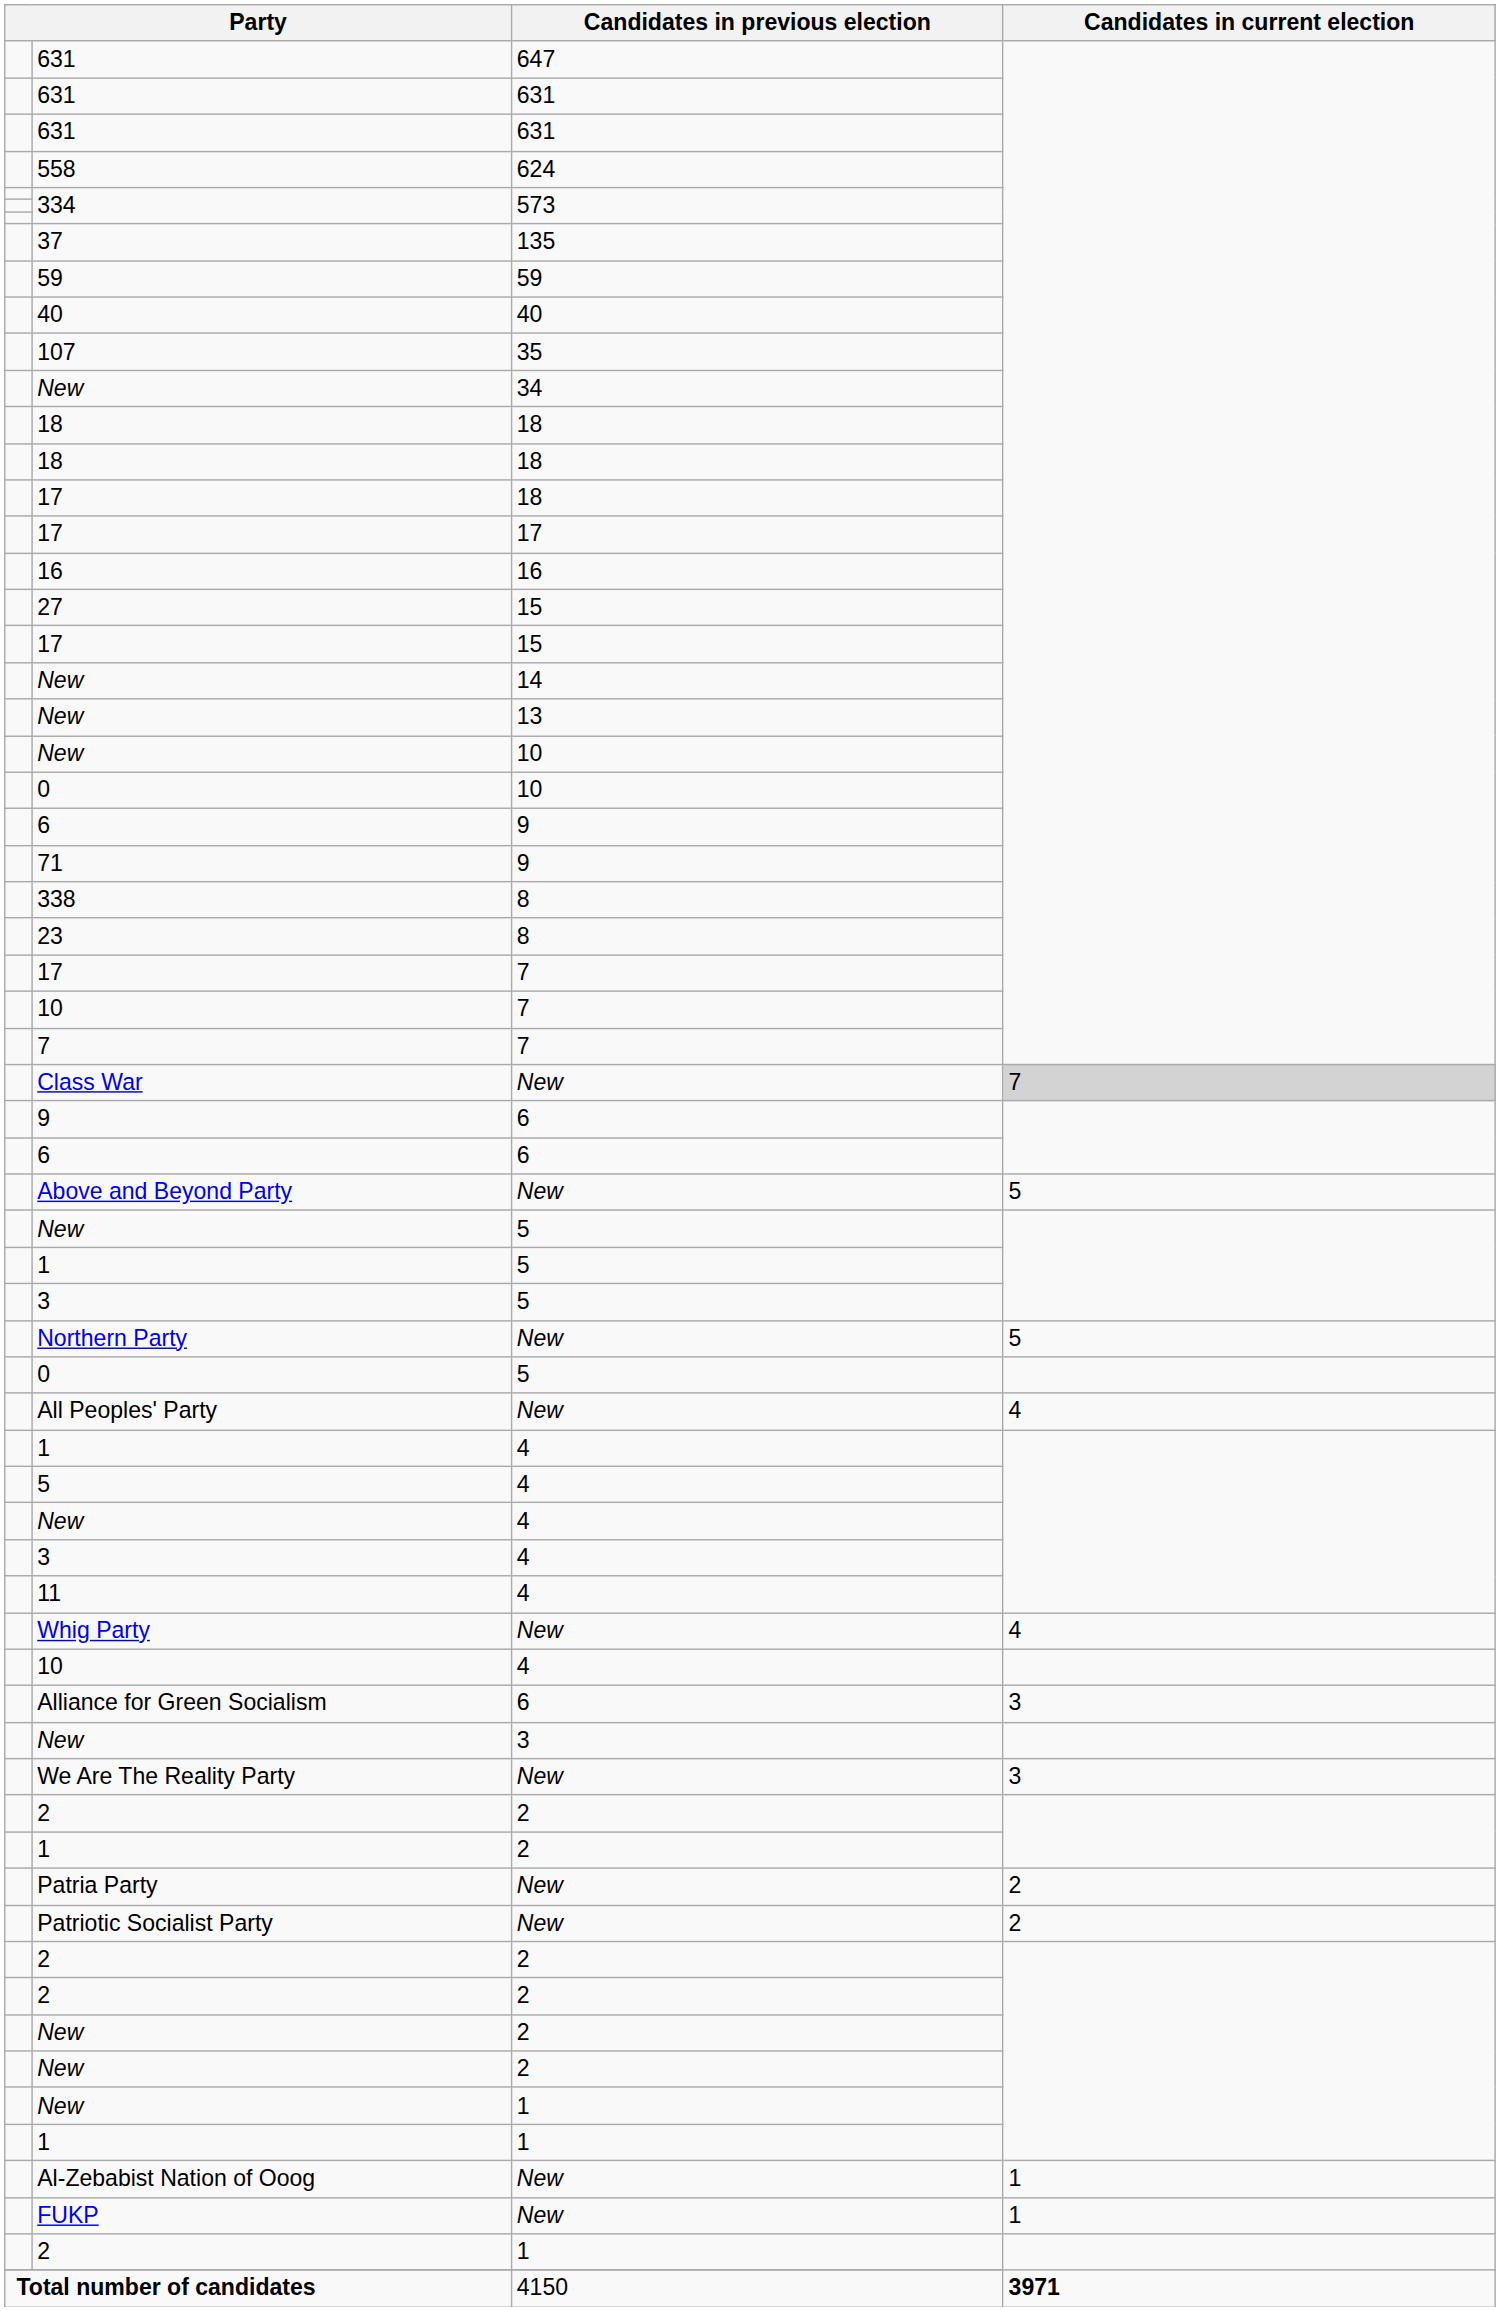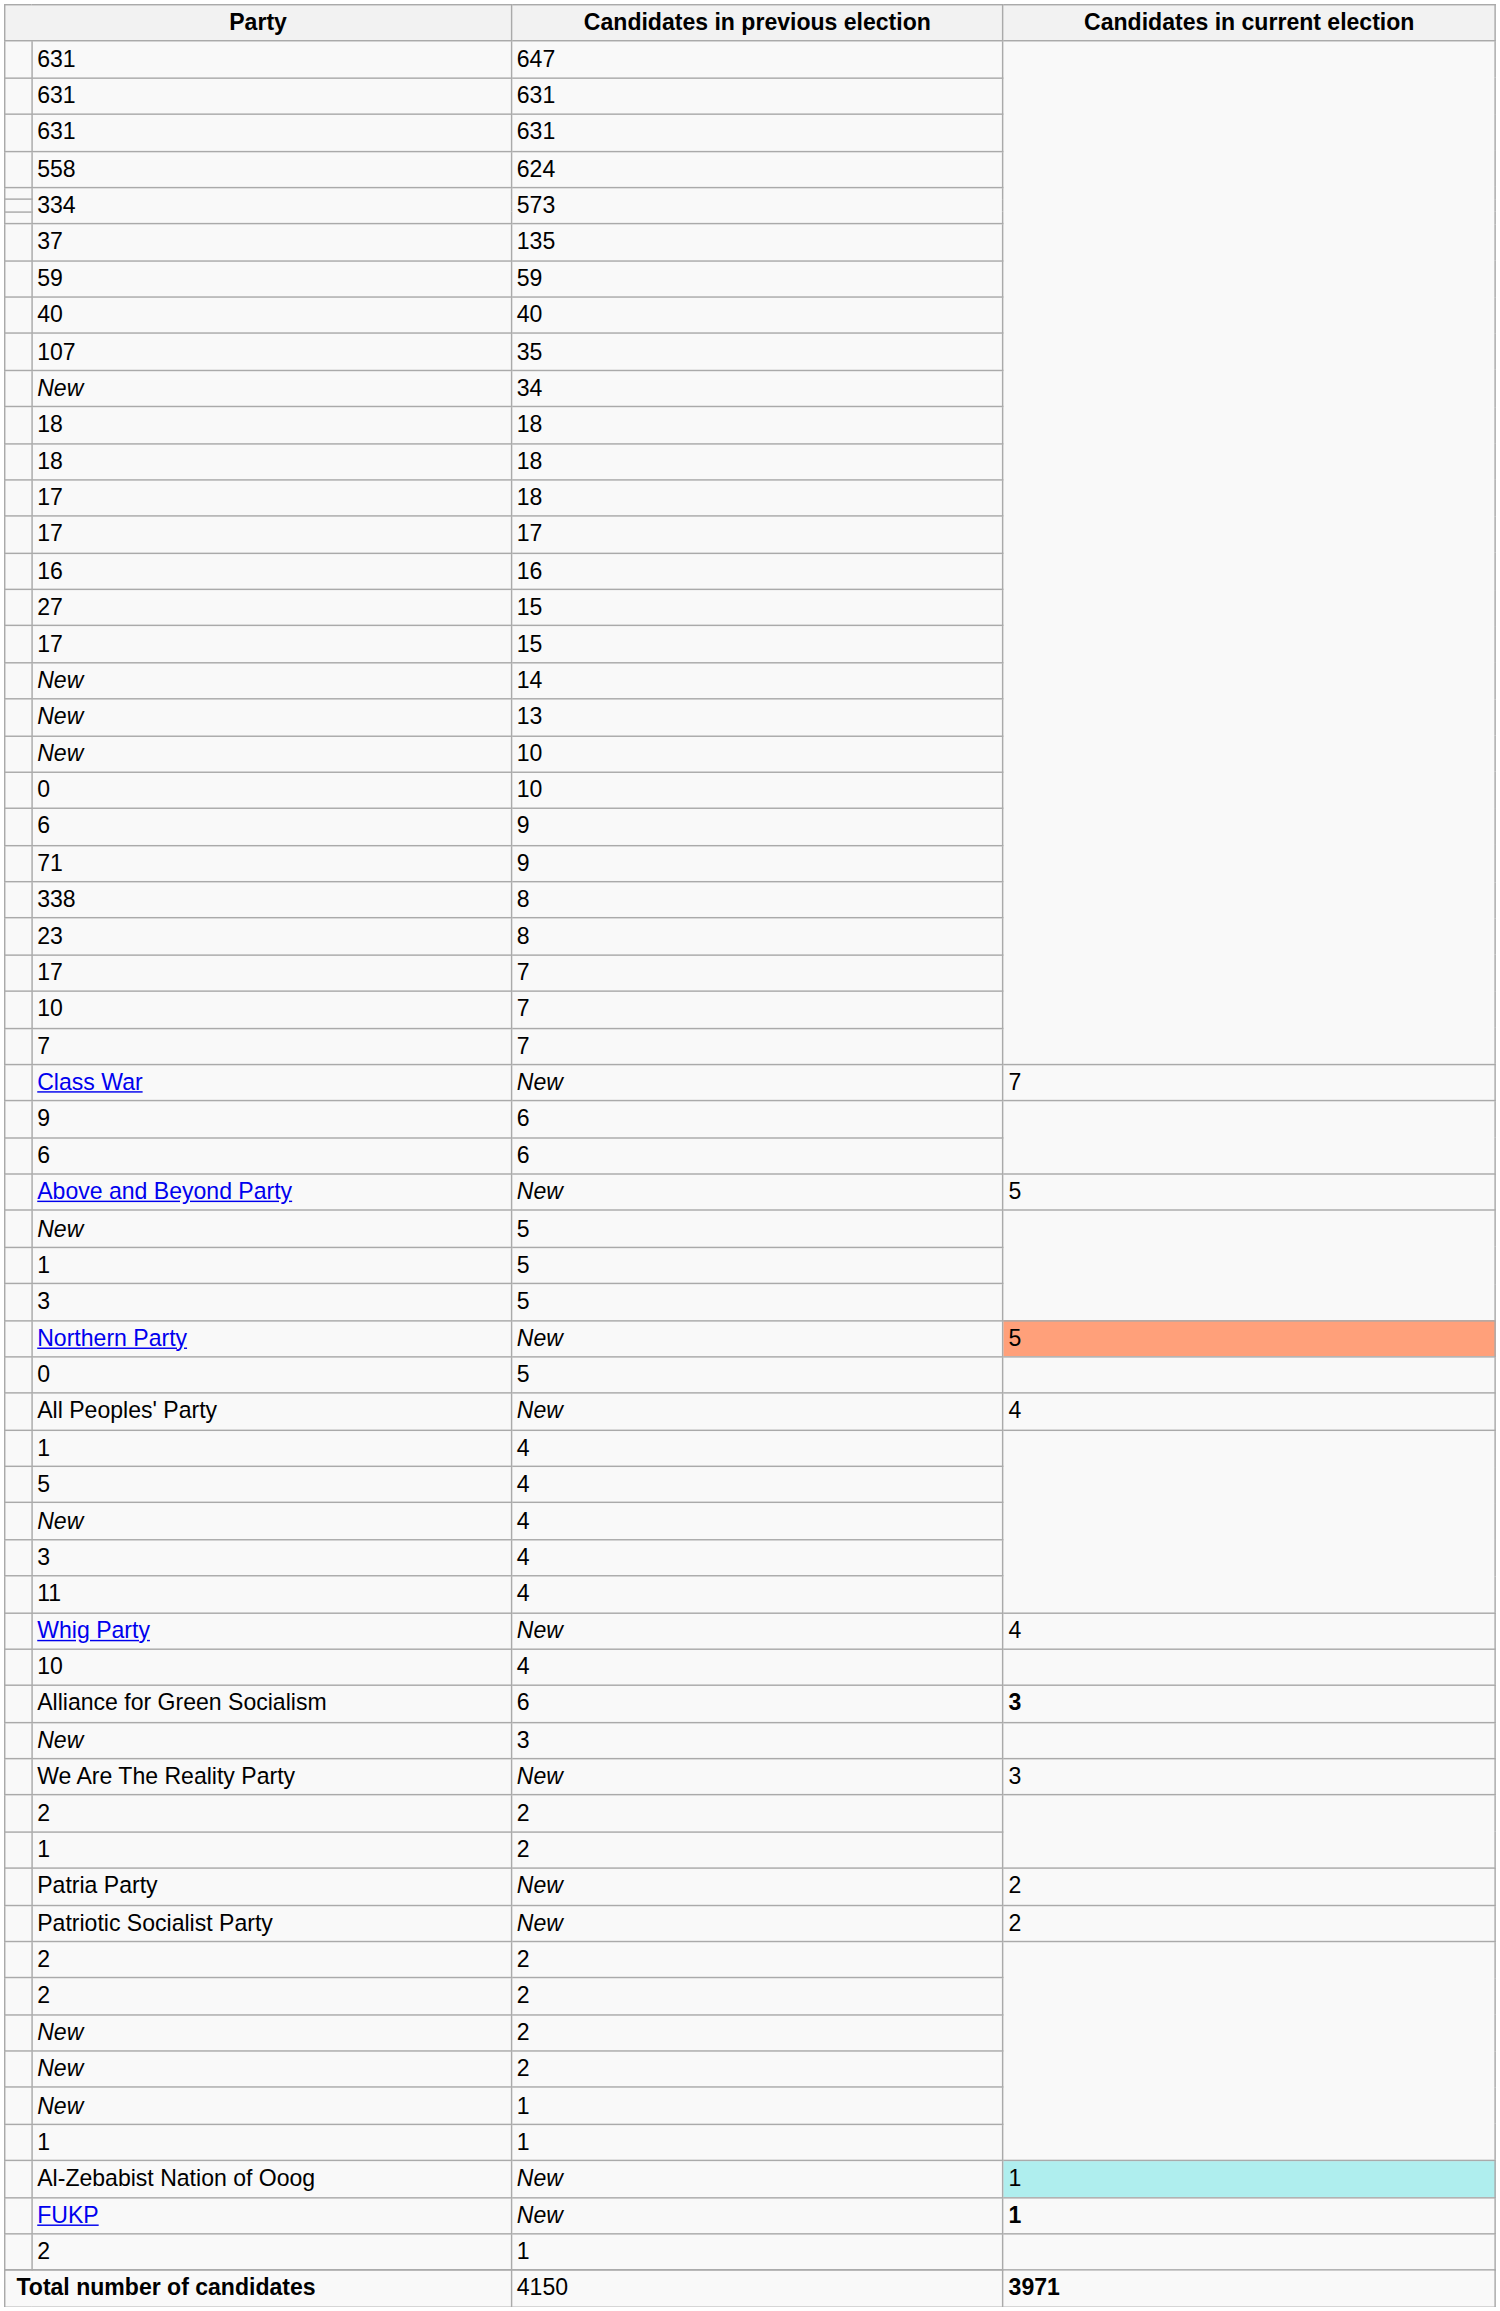(1015, 1082) lightgrey background -> (1015, 1082) no background
(1015, 1338) no background -> (1015, 1338) lightsalmon background
(1015, 1703) normal -> (1015, 1703) bold
(1015, 2178) no background -> (1015, 2178) paleturquoise background
(1015, 2215) normal -> (1015, 2215) bold
